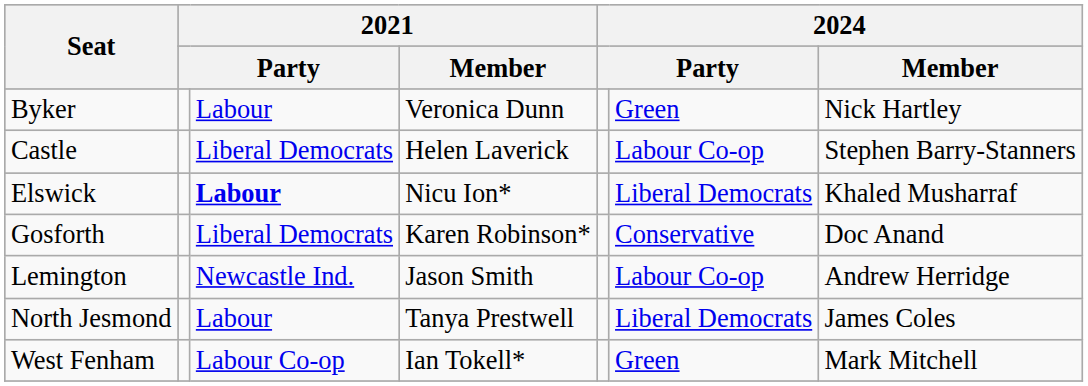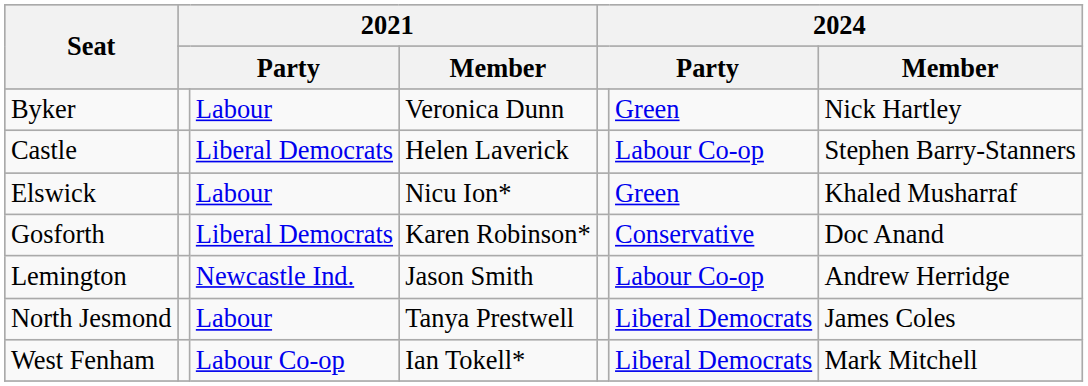(238, 192) bold -> (234, 192) normal
(714, 192) Liberal Democrats -> (647, 192) Green
(647, 360) Green -> (714, 360) Liberal Democrats
